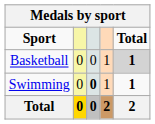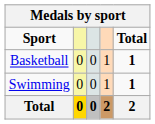(132, 61) lightgrey background -> (132, 61) no background
(93, 84) bold -> (93, 84) normal
